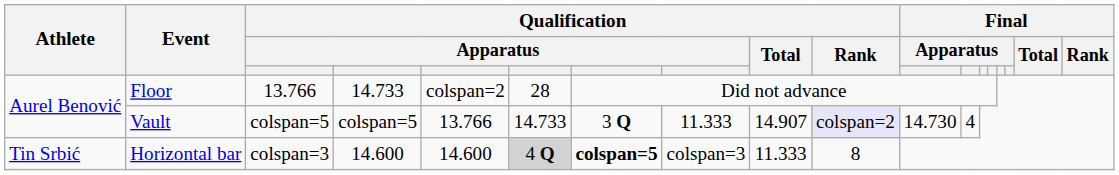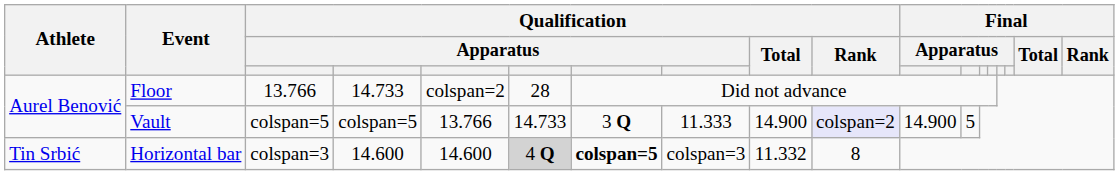(781, 122) 14.907 -> (781, 122) 14.900
(930, 122) 14.730 -> (930, 122) 14.900
(970, 122) 4 -> (970, 122) 5
(781, 153) 11.333 -> (781, 153) 11.332
